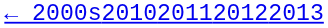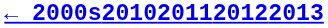(164, 14) normal -> (164, 14) bold
